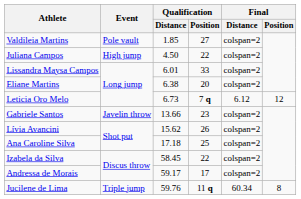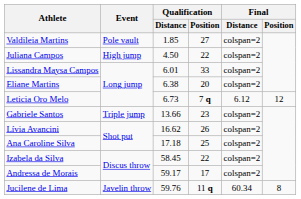(127, 114) Javelin throw -> (124, 114) Triple jump
(171, 129) 15.62 -> (171, 129) 16.62
(124, 188) Triple jump -> (127, 188) Javelin throw
